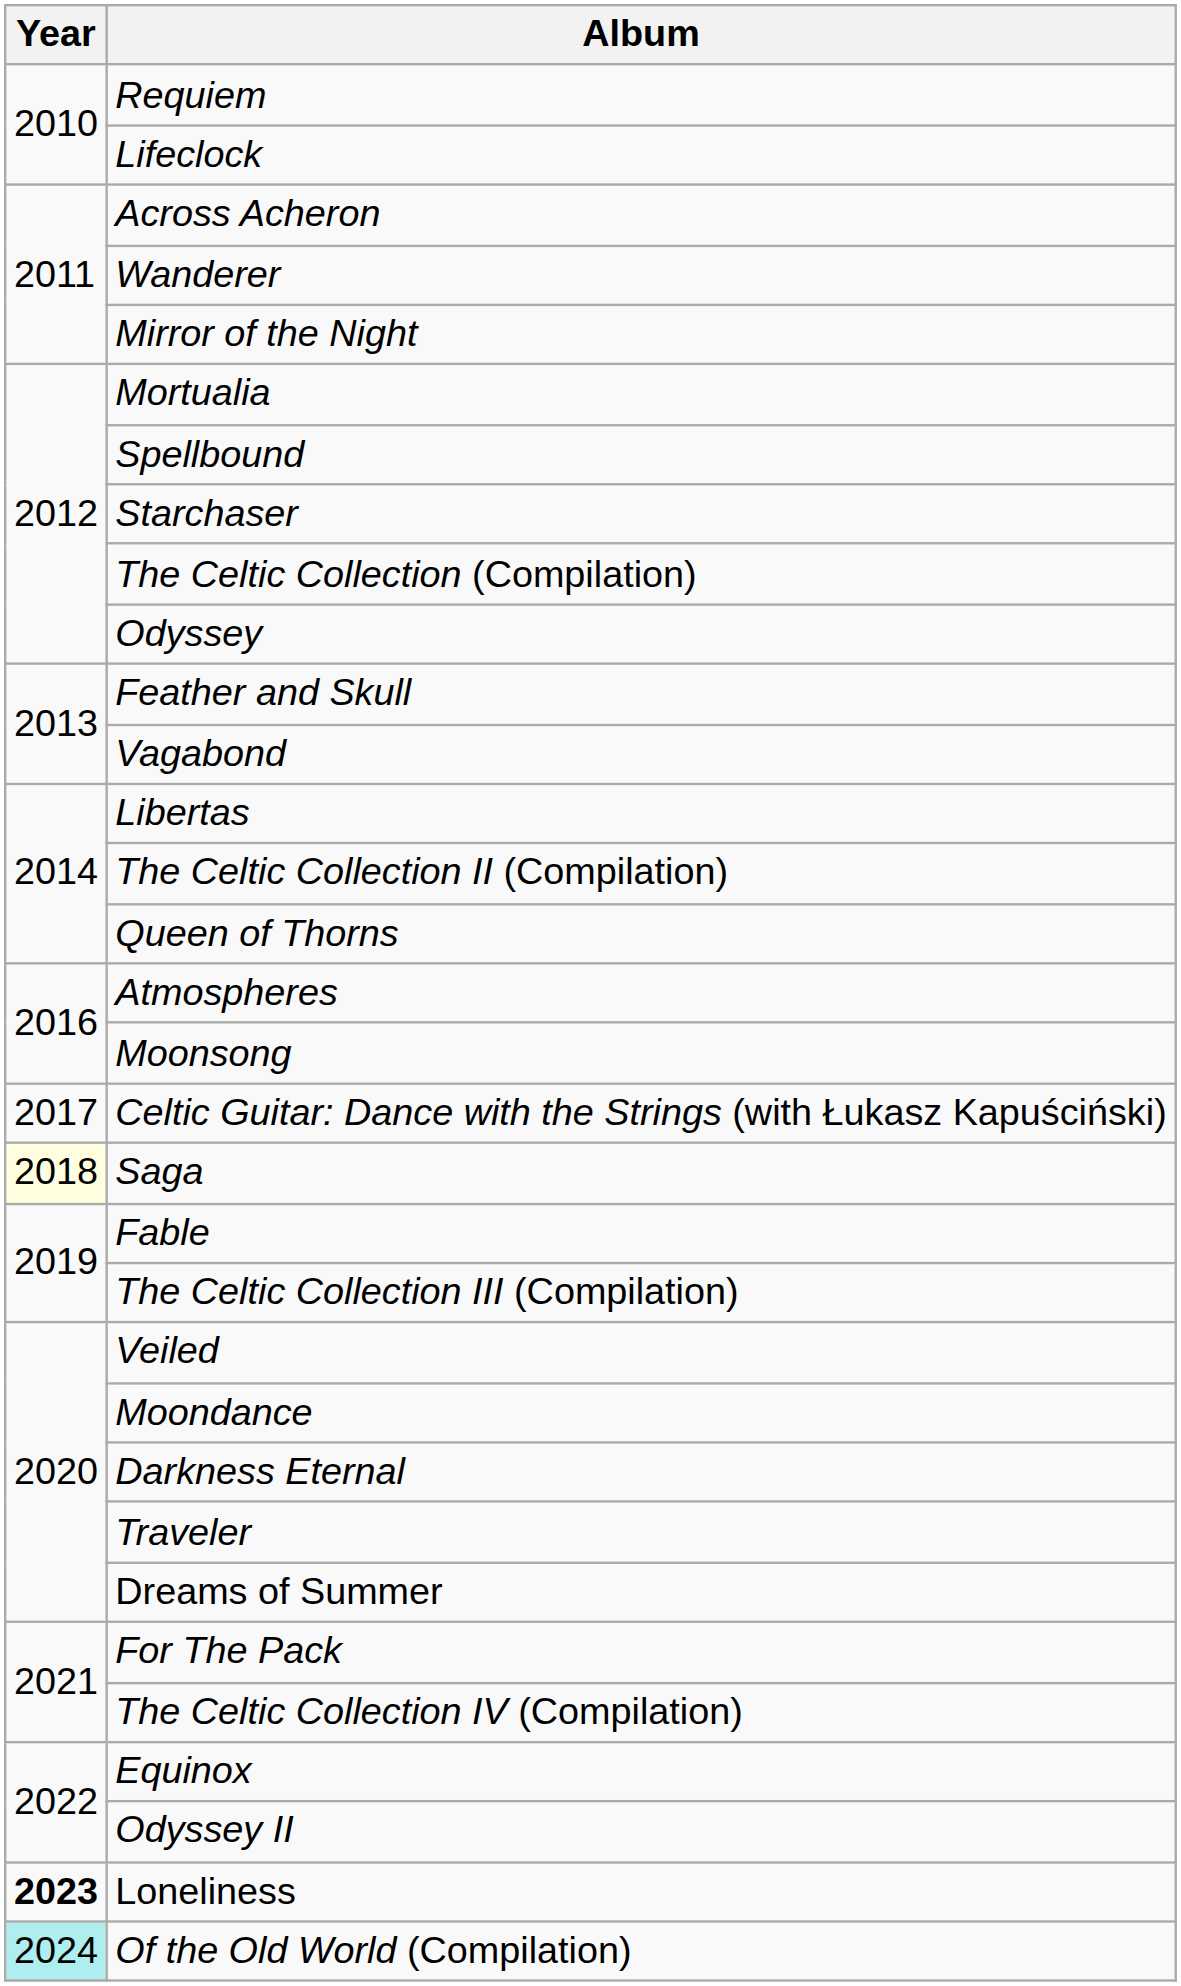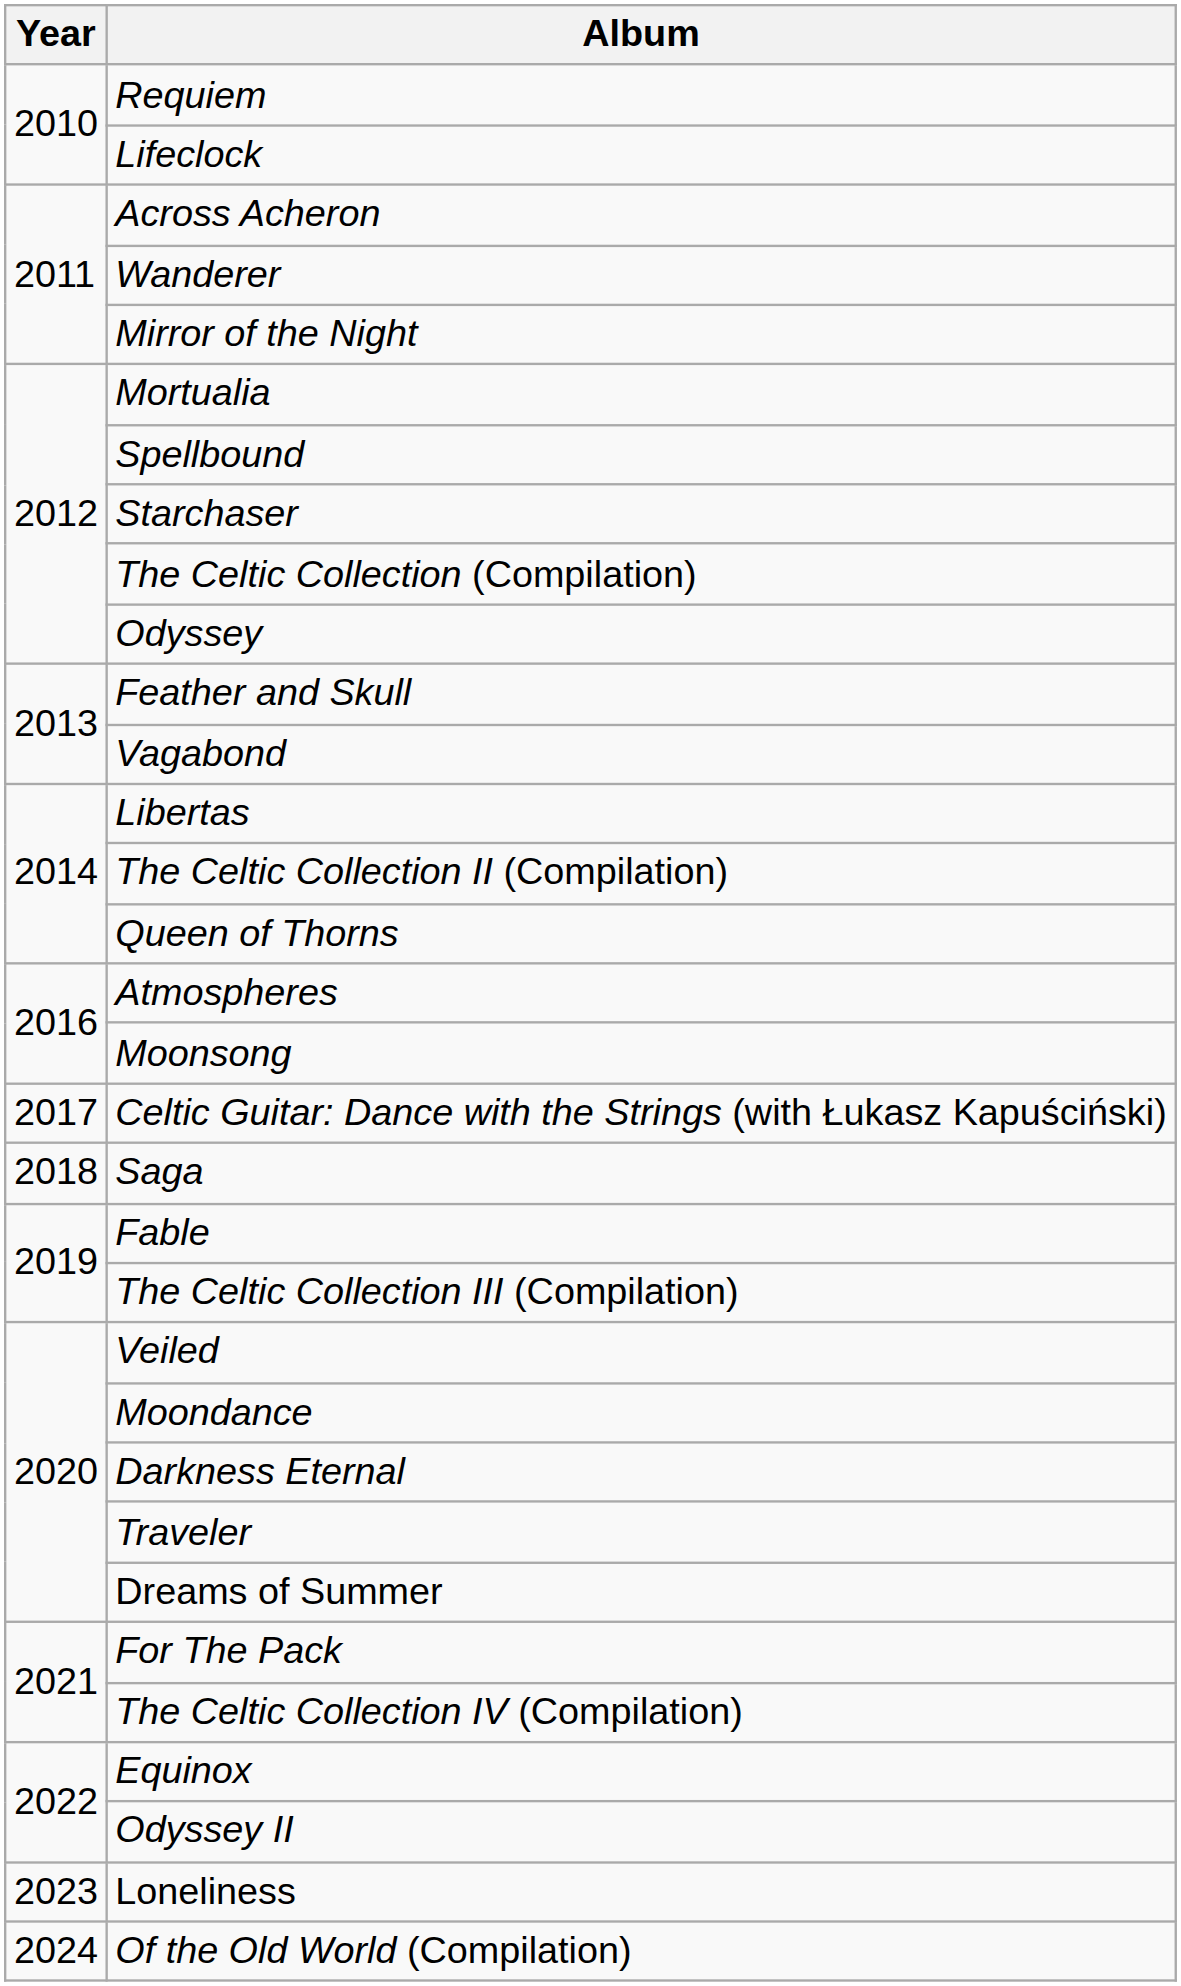(56, 1172) lightyellow background -> (56, 1172) no background
(56, 1890) bold -> (56, 1890) normal
(56, 1950) paleturquoise background -> (56, 1950) no background
